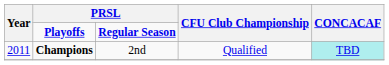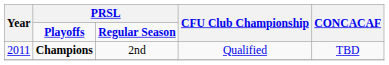(348, 50) paleturquoise background -> (348, 50) no background
